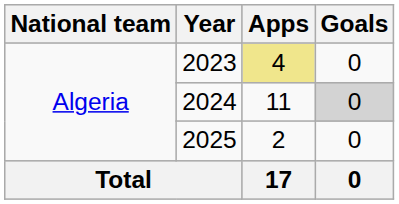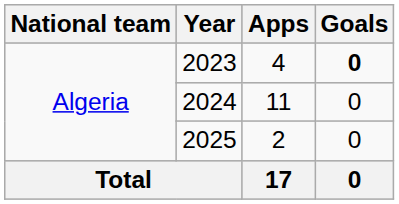(279, 62) khaki background -> (279, 62) no background
(354, 62) normal -> (354, 62) bold
(354, 101) lightgrey background -> (354, 101) no background
